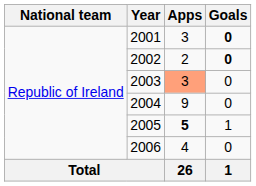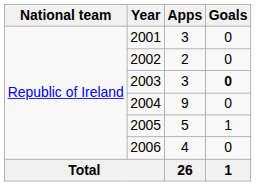(228, 37) bold -> (228, 37) normal
(228, 59) bold -> (228, 59) normal
(185, 81) lightsalmon background -> (185, 81) no background
(228, 81) normal -> (228, 81) bold
(185, 125) bold -> (185, 125) normal
